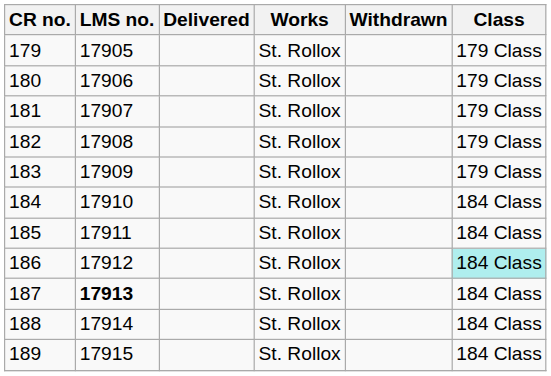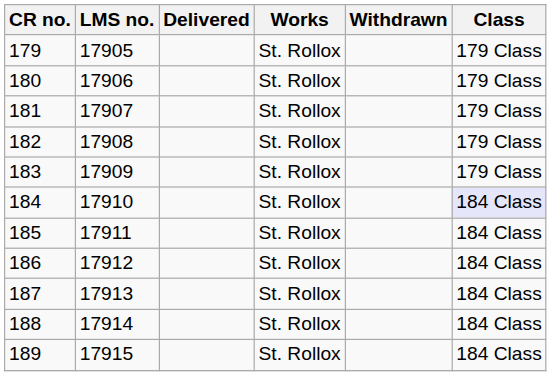(499, 202) no background -> (499, 202) lavender background
(499, 263) paleturquoise background -> (499, 263) no background
(106, 293) bold -> (106, 293) normal
